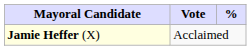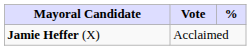(54, 34) lightyellow background -> (54, 34) no background
